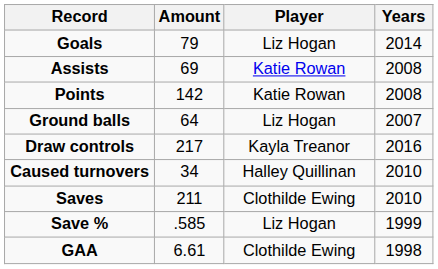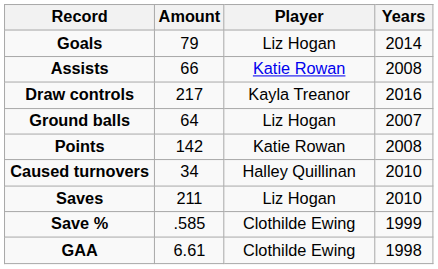(189, 69) 69 -> (189, 69) 66
rows swapped: (80, 95) <-> (80, 146)
(299, 198) Clothilde Ewing -> (299, 198) Liz Hogan
(299, 224) Liz Hogan -> (299, 224) Clothilde Ewing
